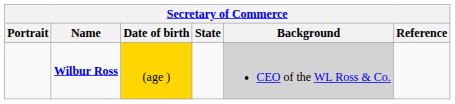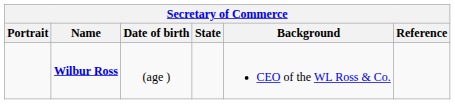(156, 77) gold background -> (156, 77) no background
(309, 77) lightgrey background -> (309, 77) no background
